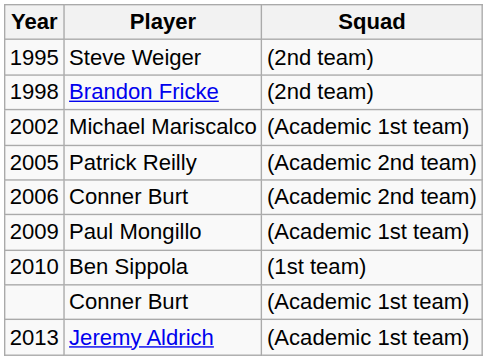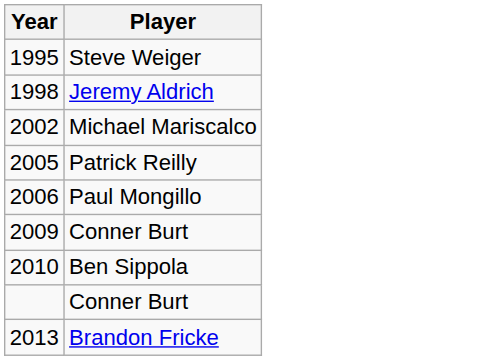- column: (372, 22)
(144, 92) Brandon Fricke -> (141, 92) Jeremy Aldrich
(129, 197) Conner Burt -> (135, 197) Paul Mongillo
(135, 232) Paul Mongillo -> (129, 232) Conner Burt
(141, 337) Jeremy Aldrich -> (144, 337) Brandon Fricke
